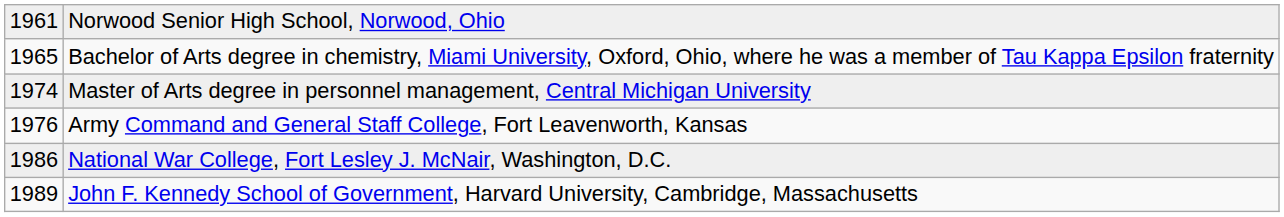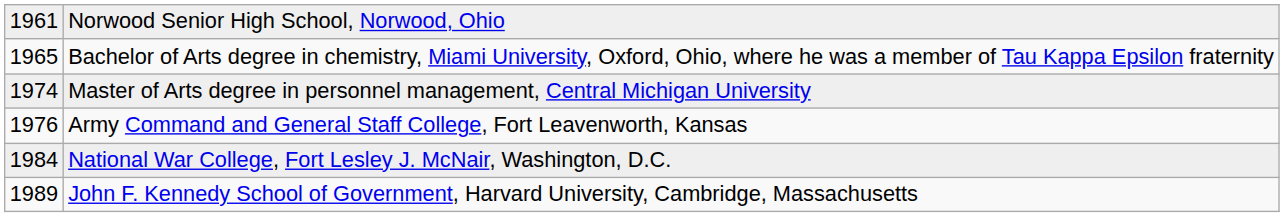(34, 159) 1986 -> (34, 159) 1984
